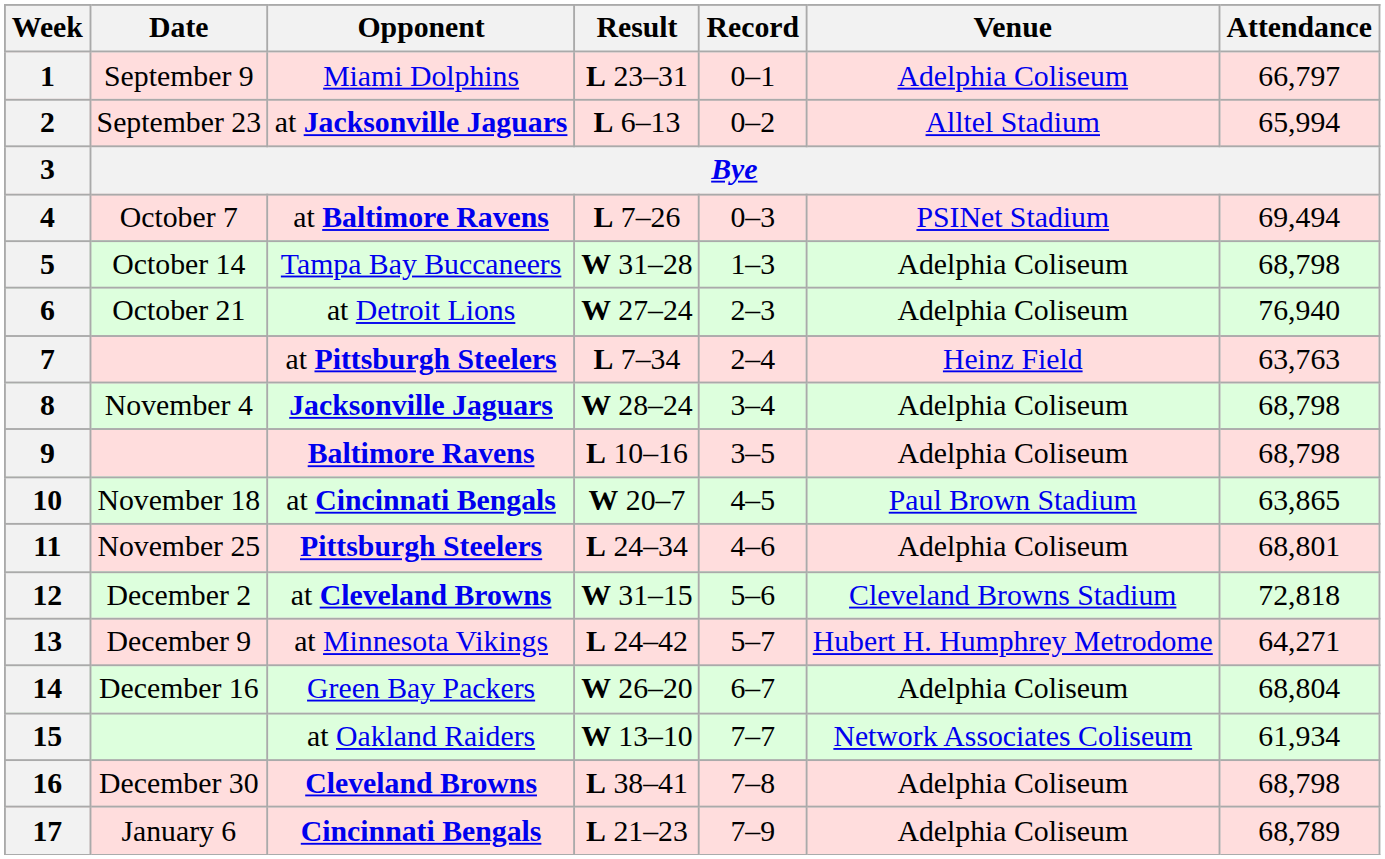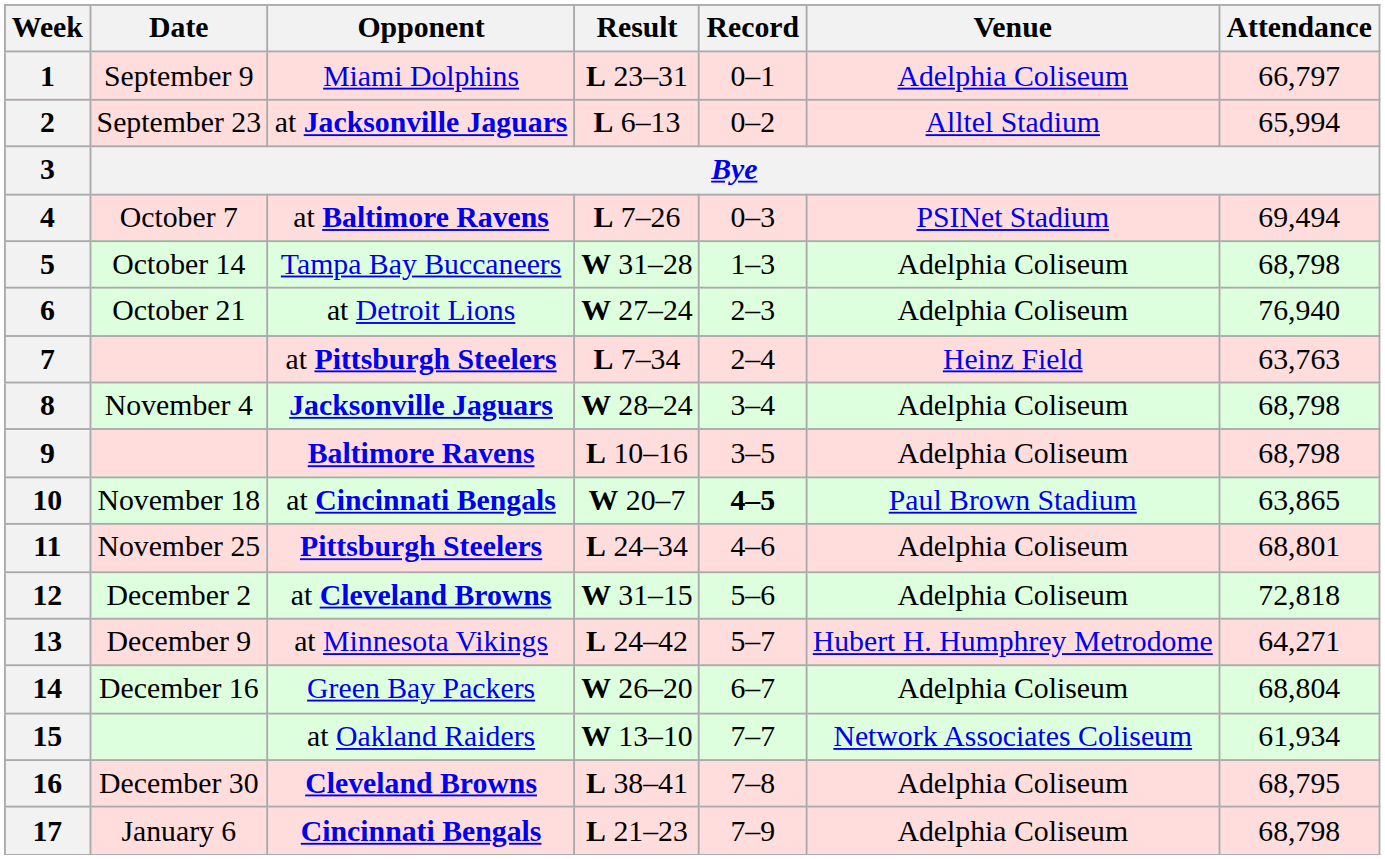(753, 500) normal -> (753, 500) bold
(1013, 594) Cleveland Browns Stadium -> (1013, 594) Adelphia Coliseum
(1299, 783) 68,798 -> (1299, 783) 68,795
(1299, 830) 68,789 -> (1299, 830) 68,798
